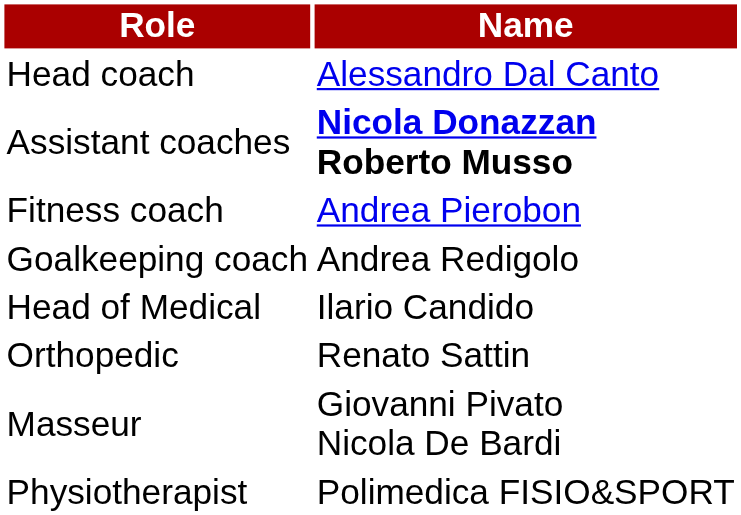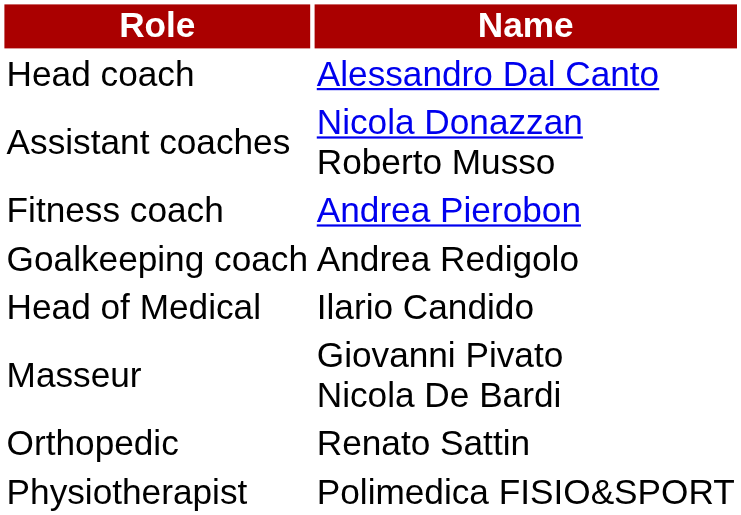(457, 142) bold -> (450, 142) normal
rows swapped: (93, 355) <-> (74, 424)
